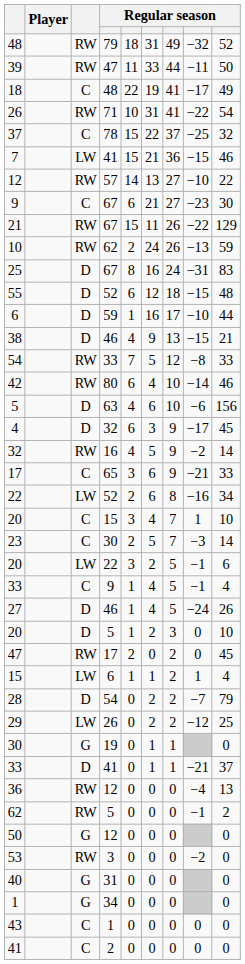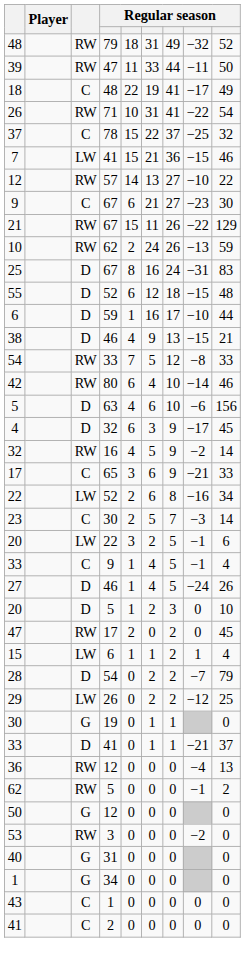- row: (15, 519)
